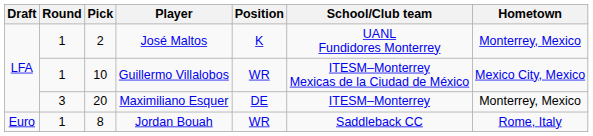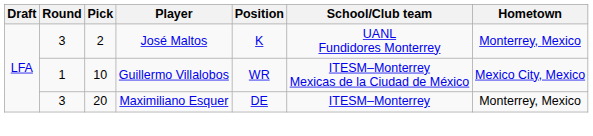(62, 41) 1 -> (62, 41) 3
- row: (174, 121)
